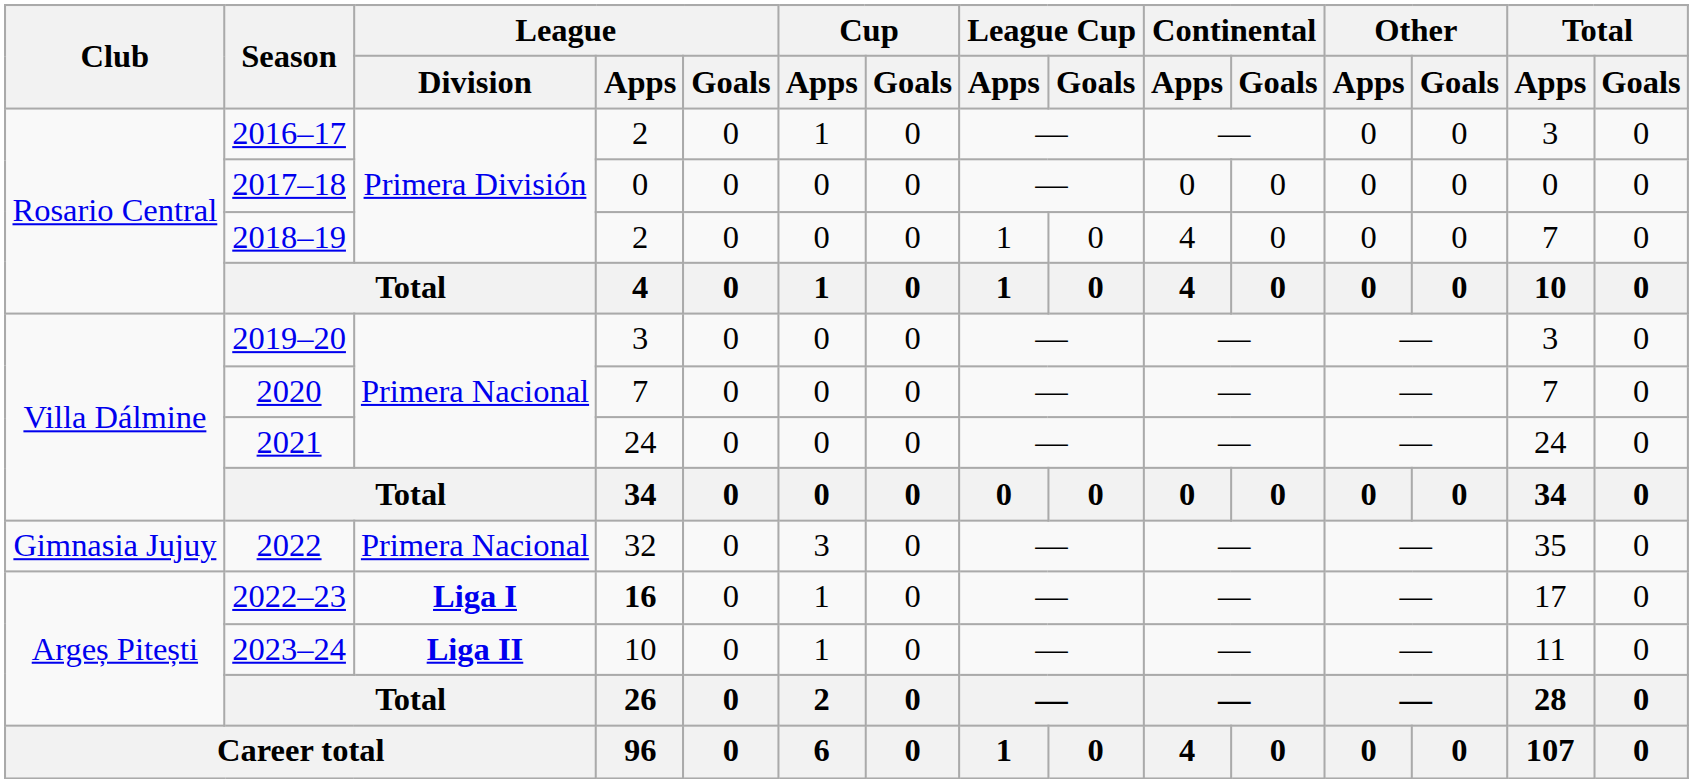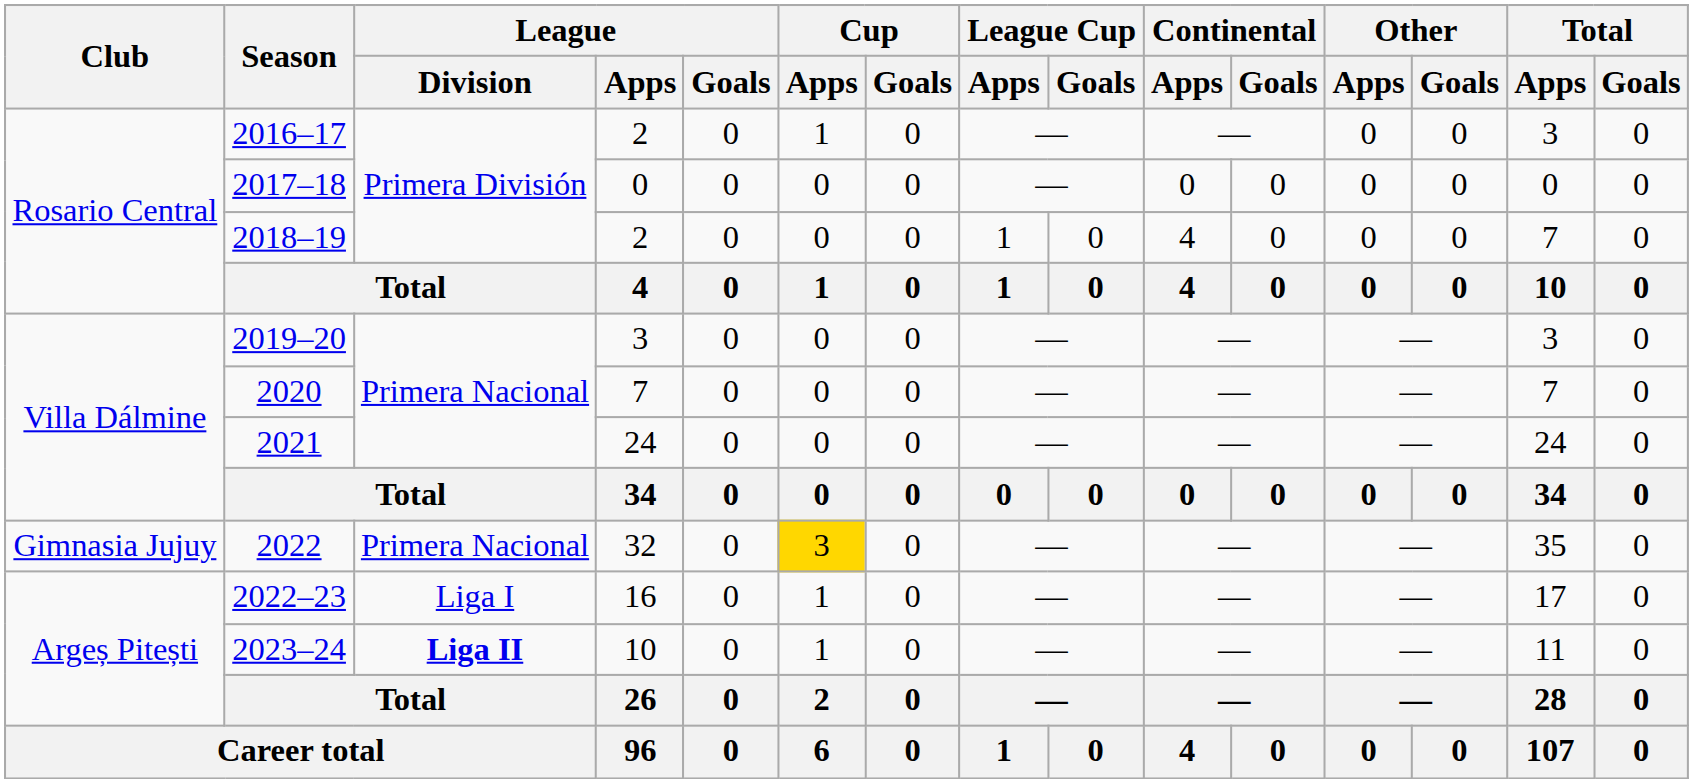(822, 545) no background -> (822, 545) gold background
(475, 596) bold -> (475, 596) normal
(640, 596) bold -> (640, 596) normal
